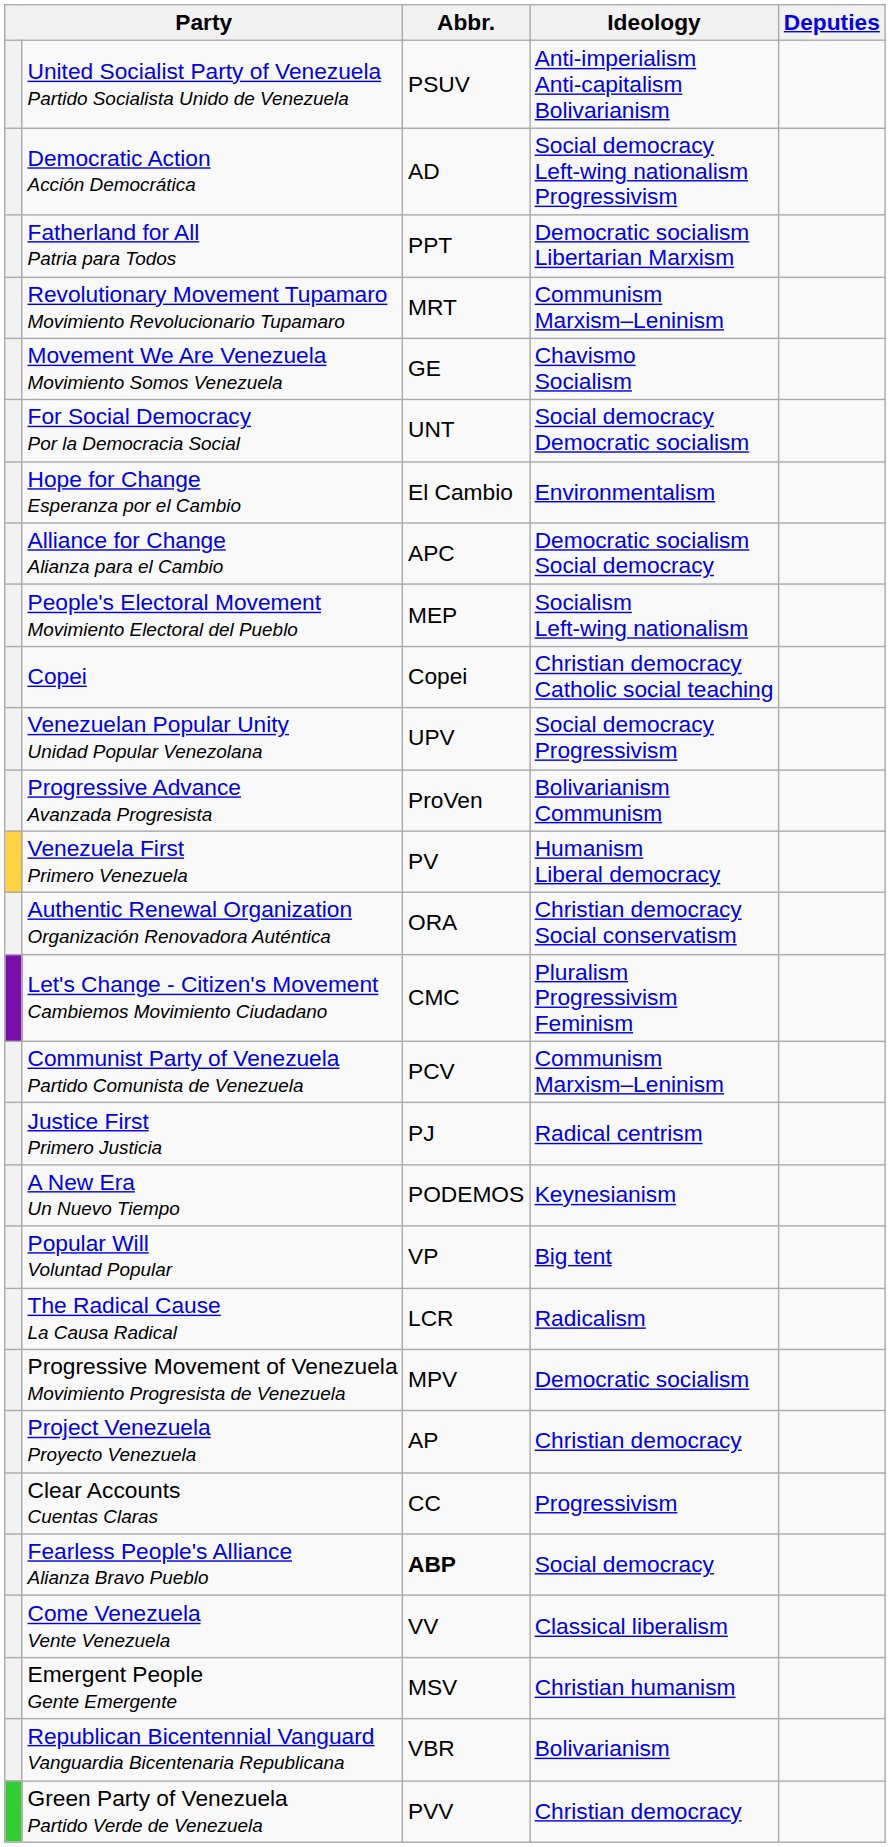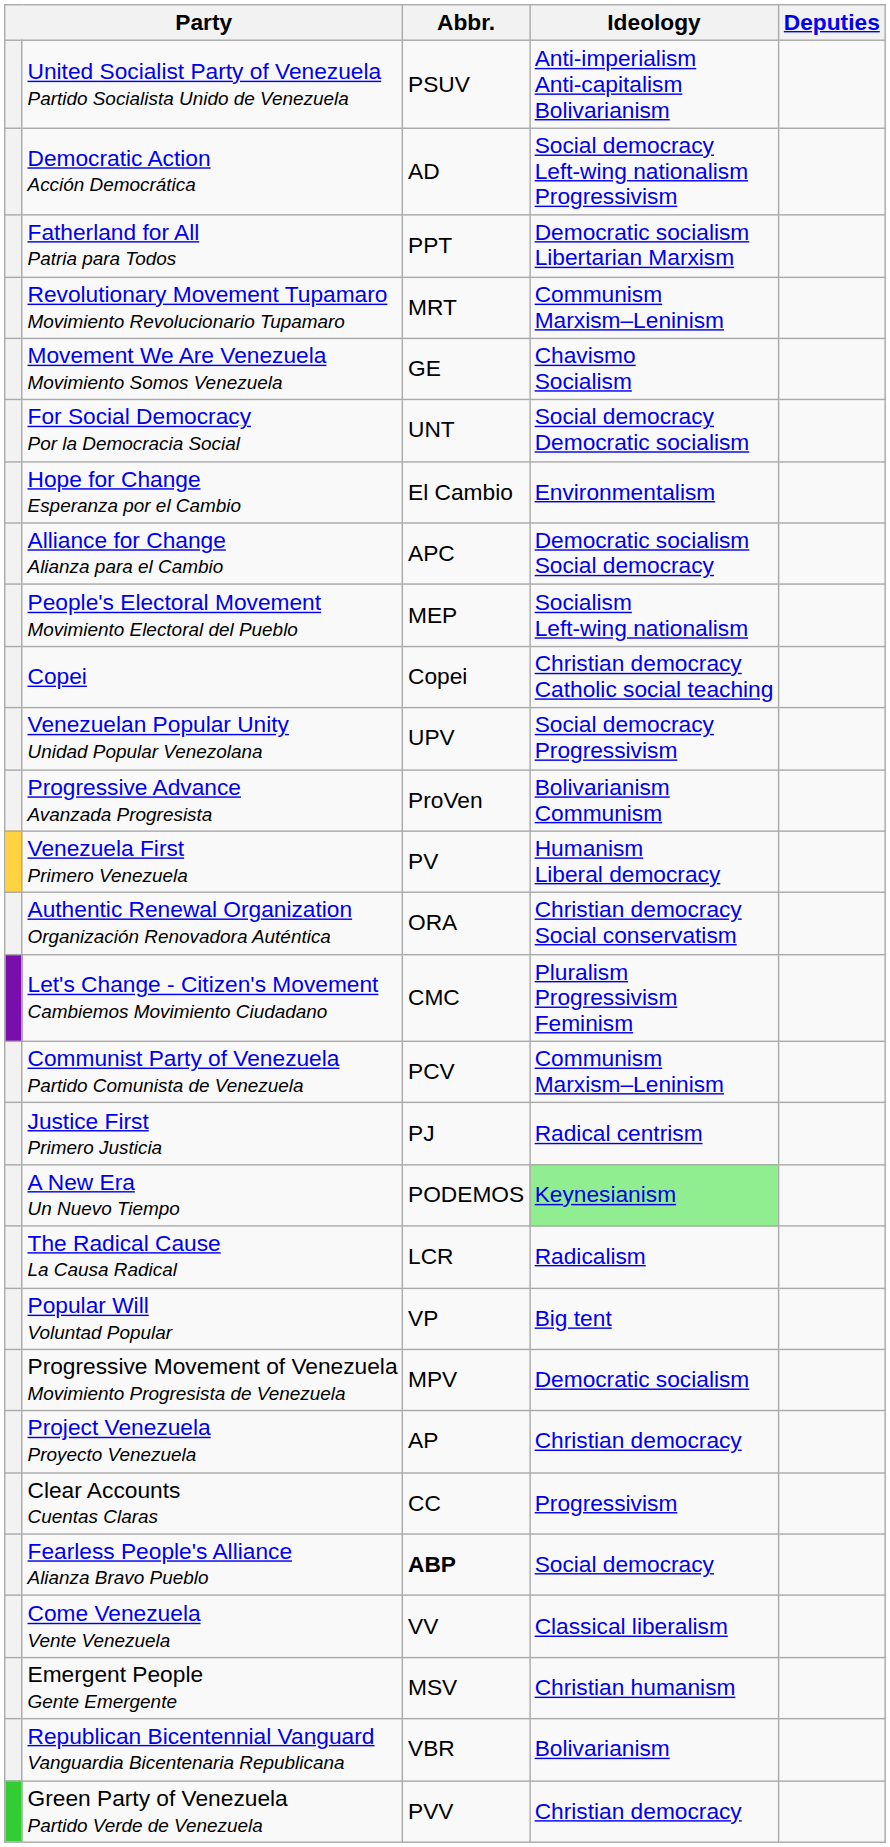(605, 1195) no background -> (605, 1195) lightgreen background
rows swapped: (100, 1256) <-> (124, 1318)
